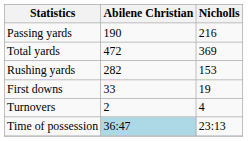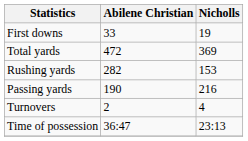rows swapped: (35, 88) <-> (39, 32)
(117, 126) lightblue background -> (117, 126) no background
